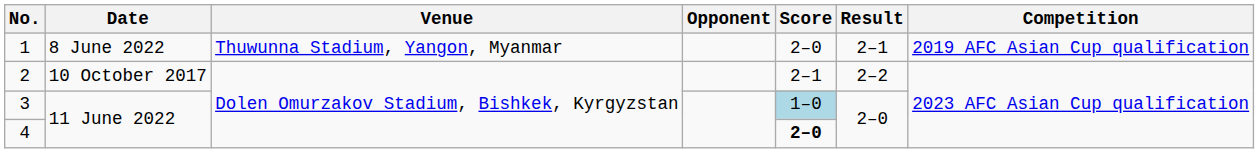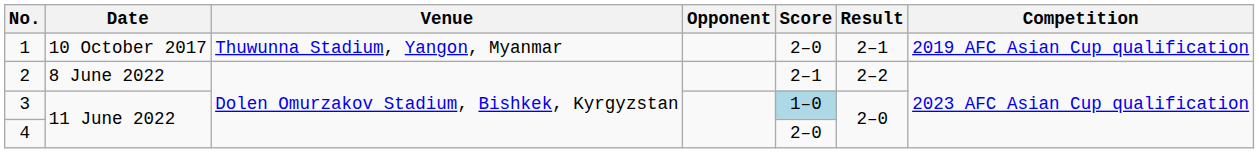(107, 48) 8 June 2022 -> (128, 48) 10 October 2017
(128, 76) 10 October 2017 -> (107, 76) 8 June 2022
(806, 133) bold -> (806, 133) normal
